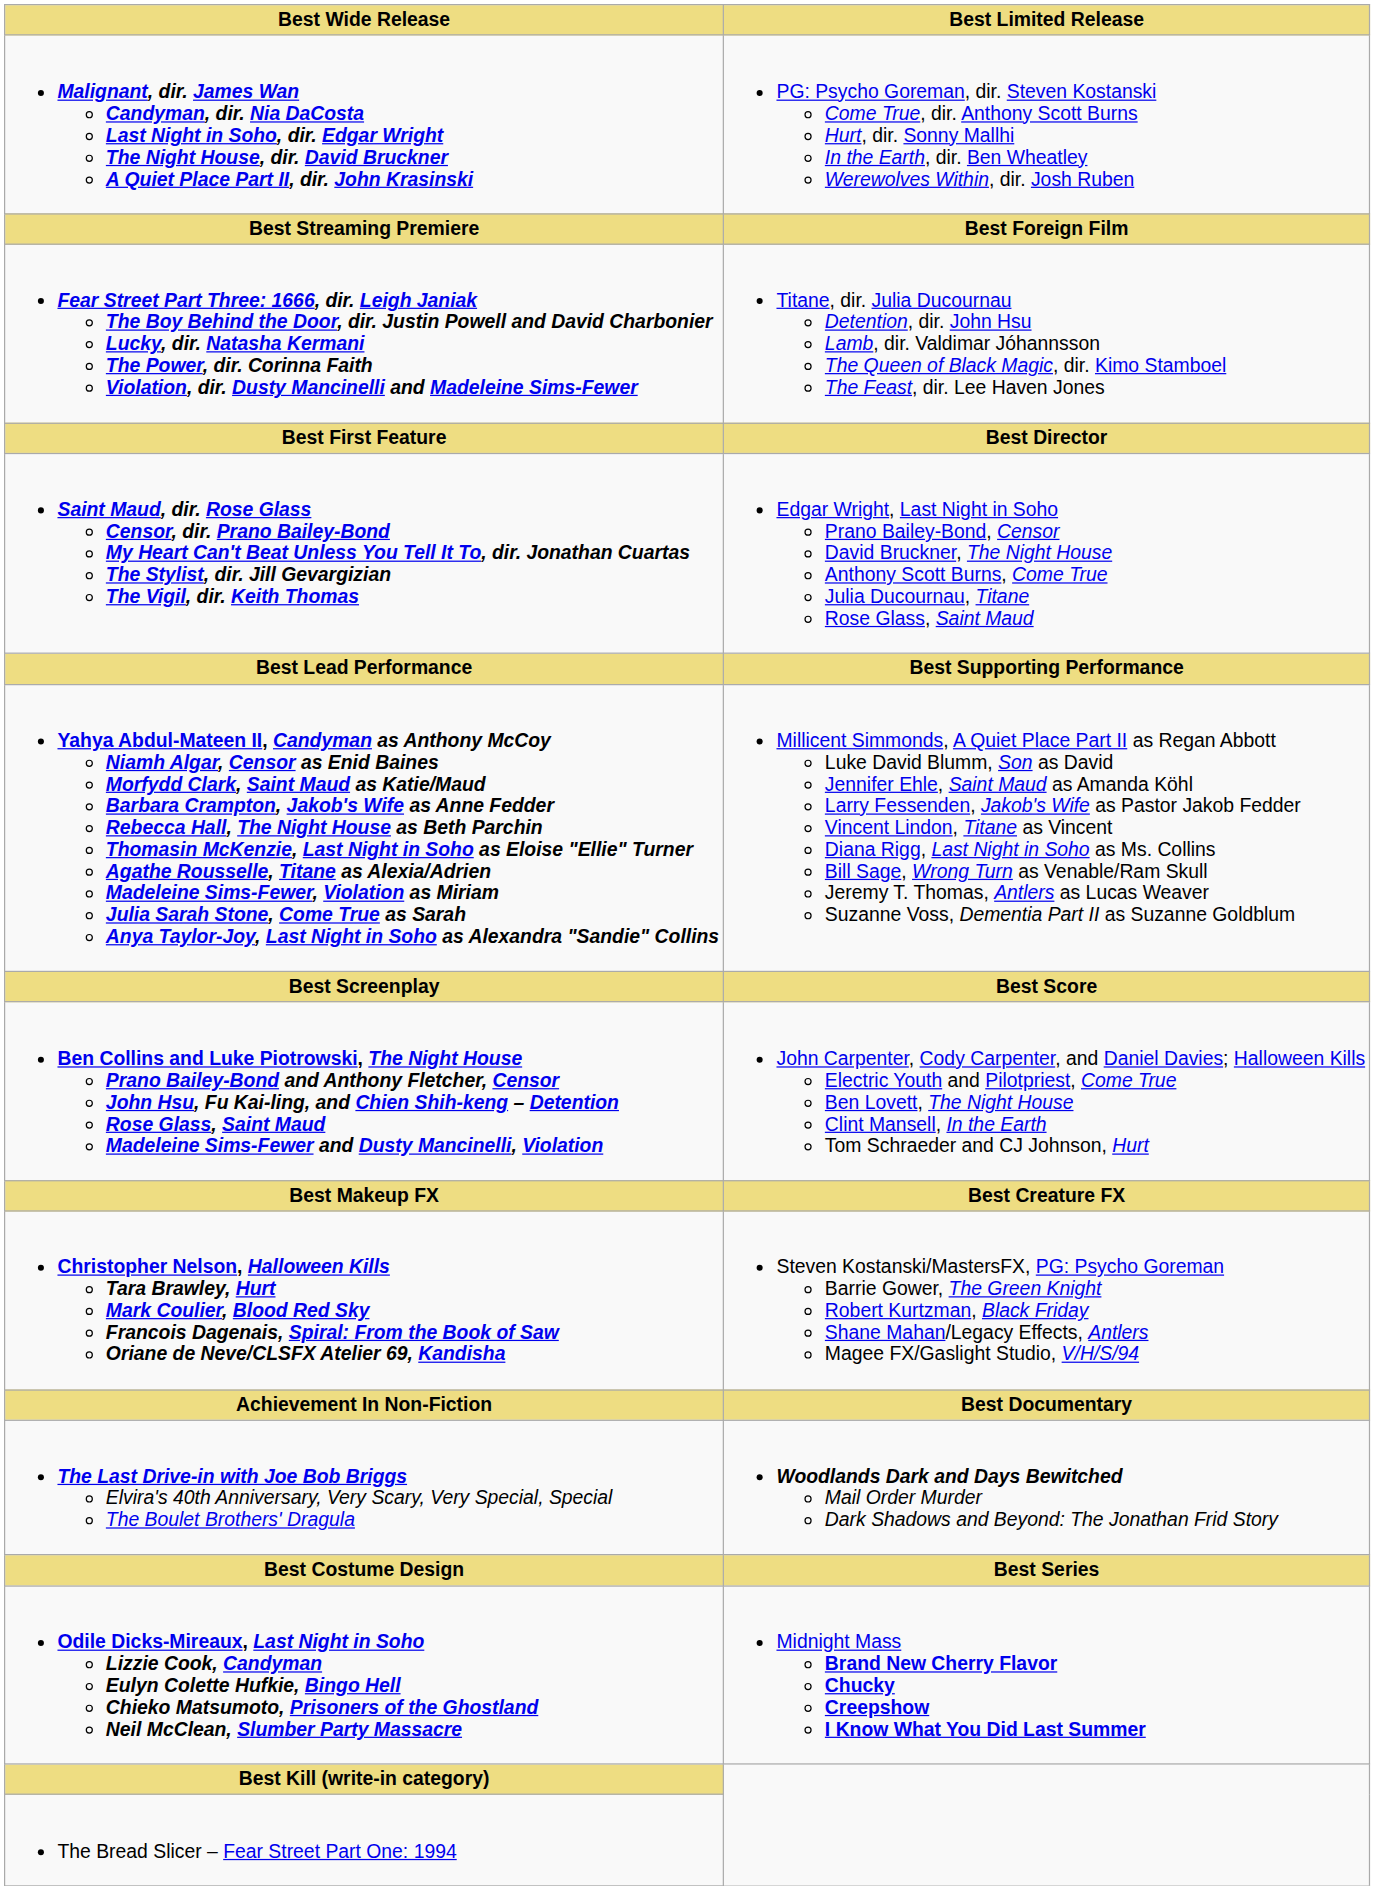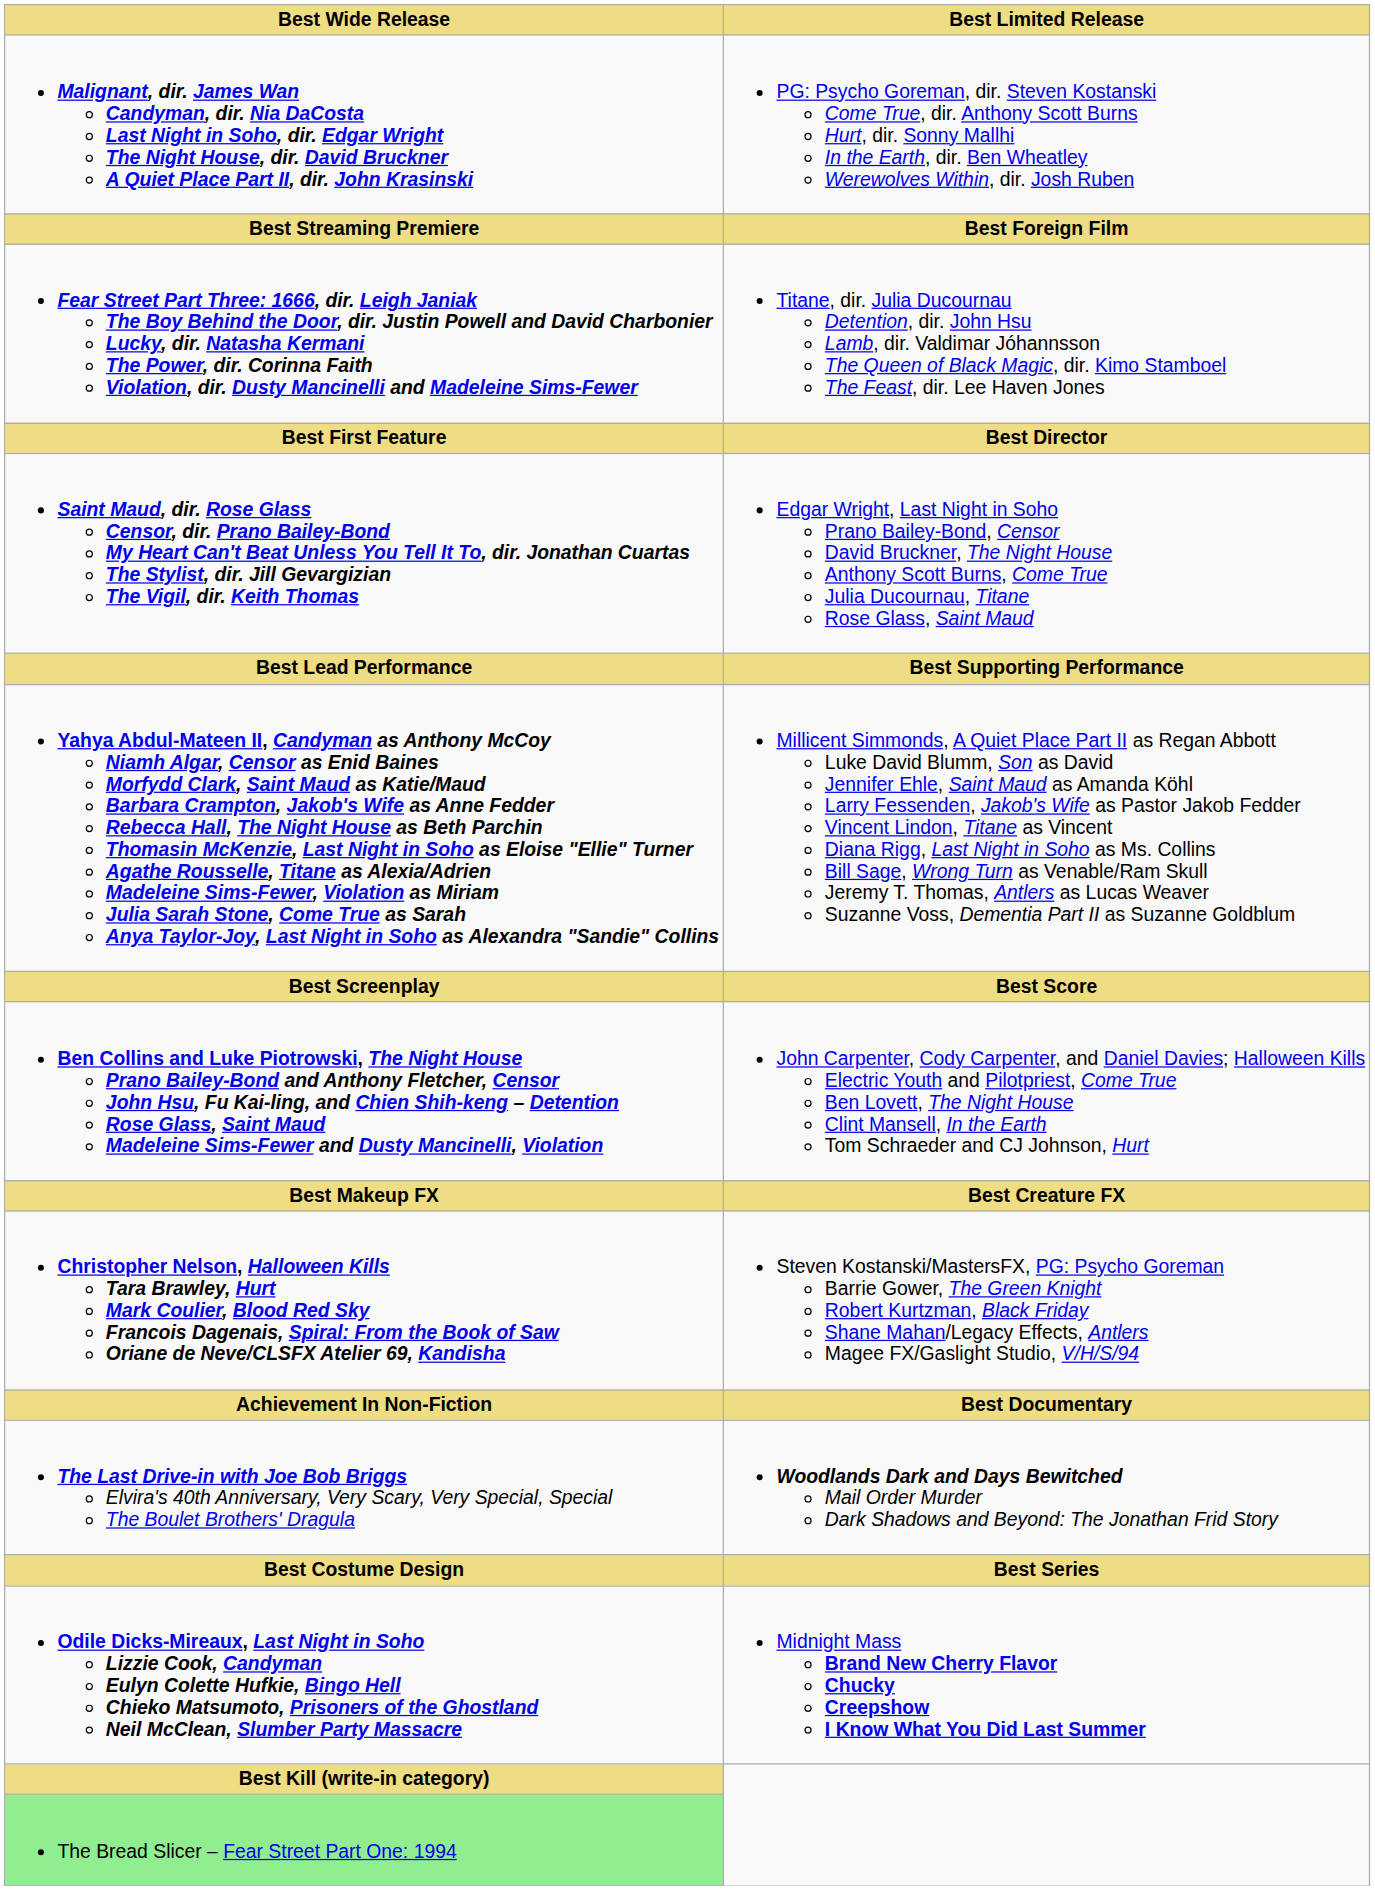(364, 1851) no background -> (364, 1851) lightgreen background
